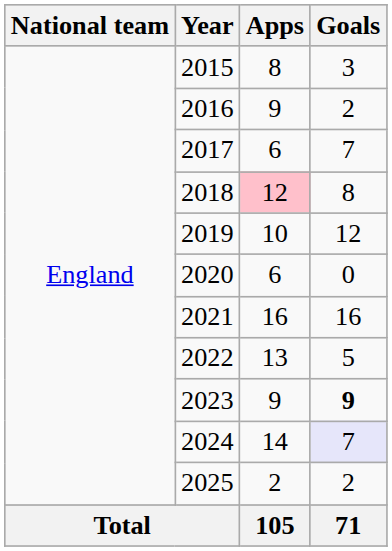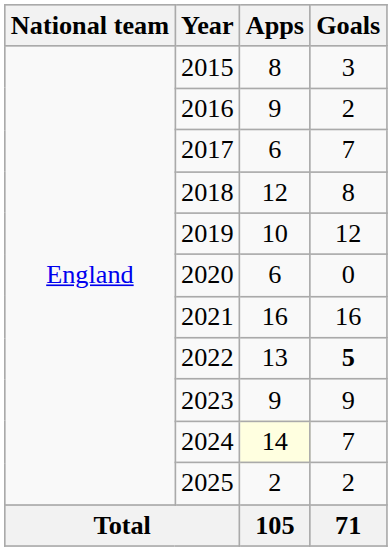(275, 191) pink background -> (275, 191) no background
(348, 358) normal -> (348, 358) bold
(348, 399) bold -> (348, 399) normal
(275, 441) no background -> (275, 441) lightyellow background
(348, 441) lavender background -> (348, 441) no background
